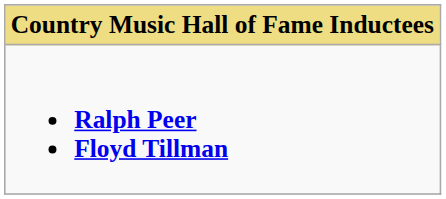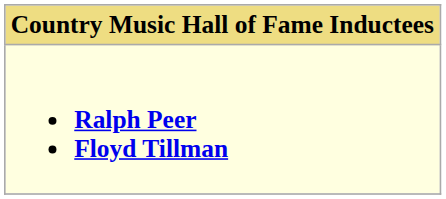(222, 134) no background -> (222, 134) lightyellow background
